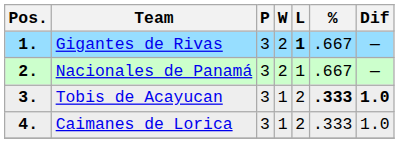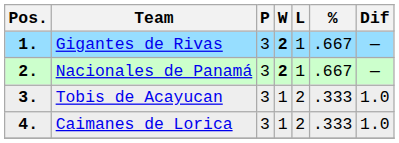(283, 45) normal -> (283, 45) bold
(300, 45) bold -> (300, 45) normal
(283, 71) normal -> (283, 71) bold
(333, 98) bold -> (333, 98) normal
(375, 98) bold -> (375, 98) normal
